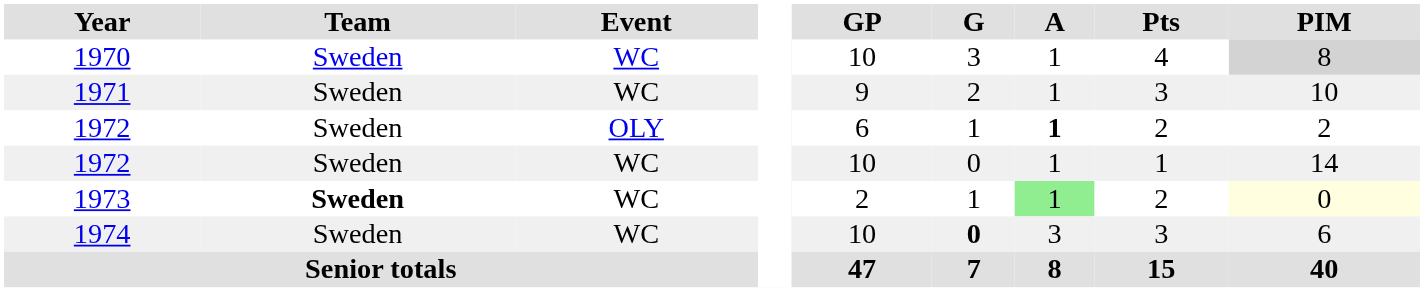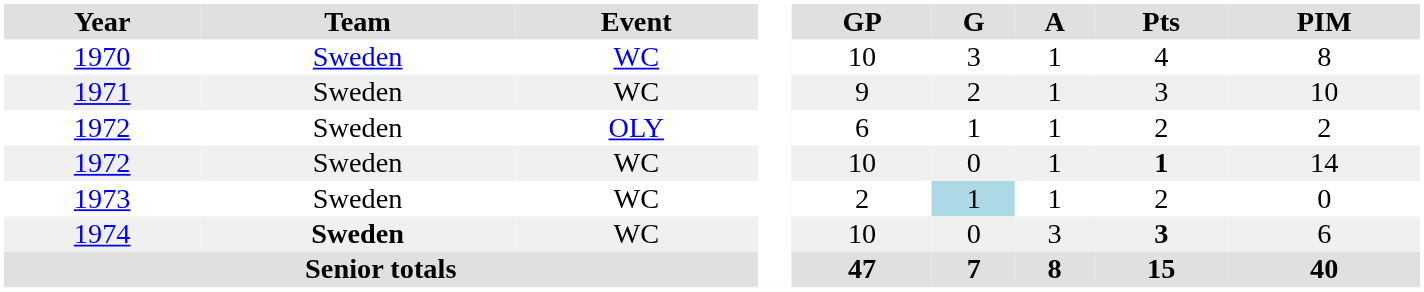(1324, 56) lightgrey background -> (1324, 56) no background
(1055, 127) bold -> (1055, 127) normal
(1161, 162) normal -> (1161, 162) bold
(358, 198) bold -> (358, 198) normal
(974, 198) no background -> (974, 198) lightblue background
(1055, 198) lightgreen background -> (1055, 198) no background
(1324, 198) lightyellow background -> (1324, 198) no background
(358, 233) normal -> (358, 233) bold
(974, 233) bold -> (974, 233) normal
(1161, 233) normal -> (1161, 233) bold
